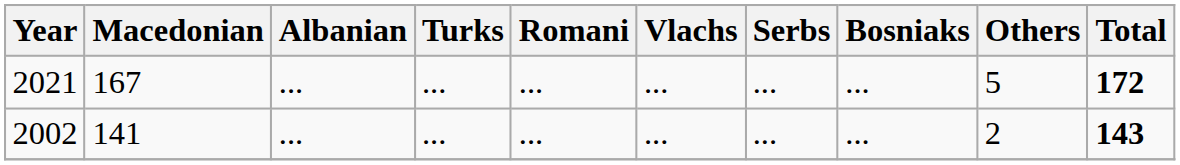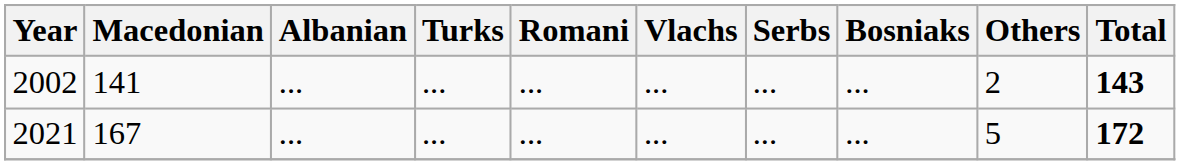rows swapped: (45, 133) <-> (45, 81)
